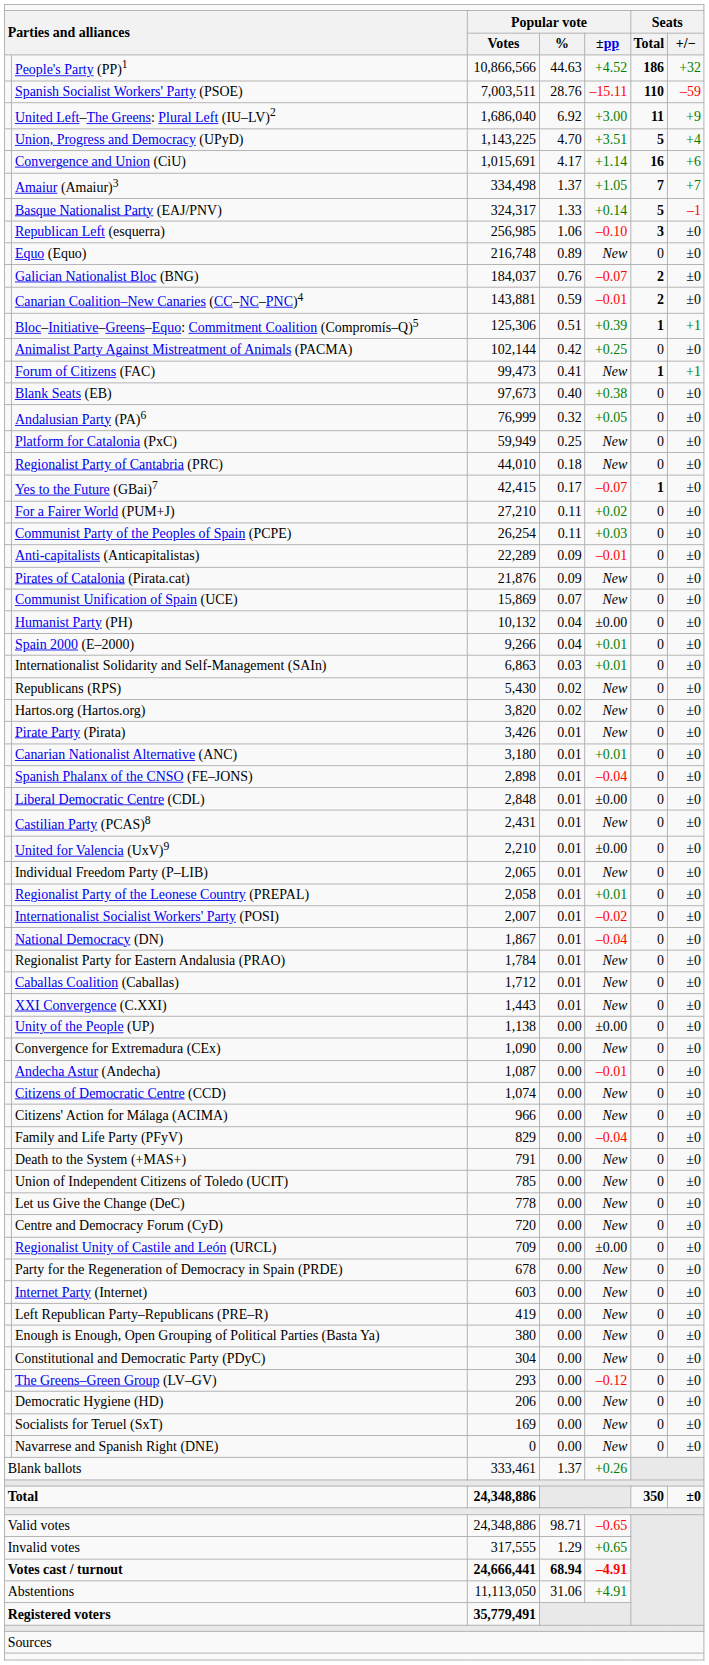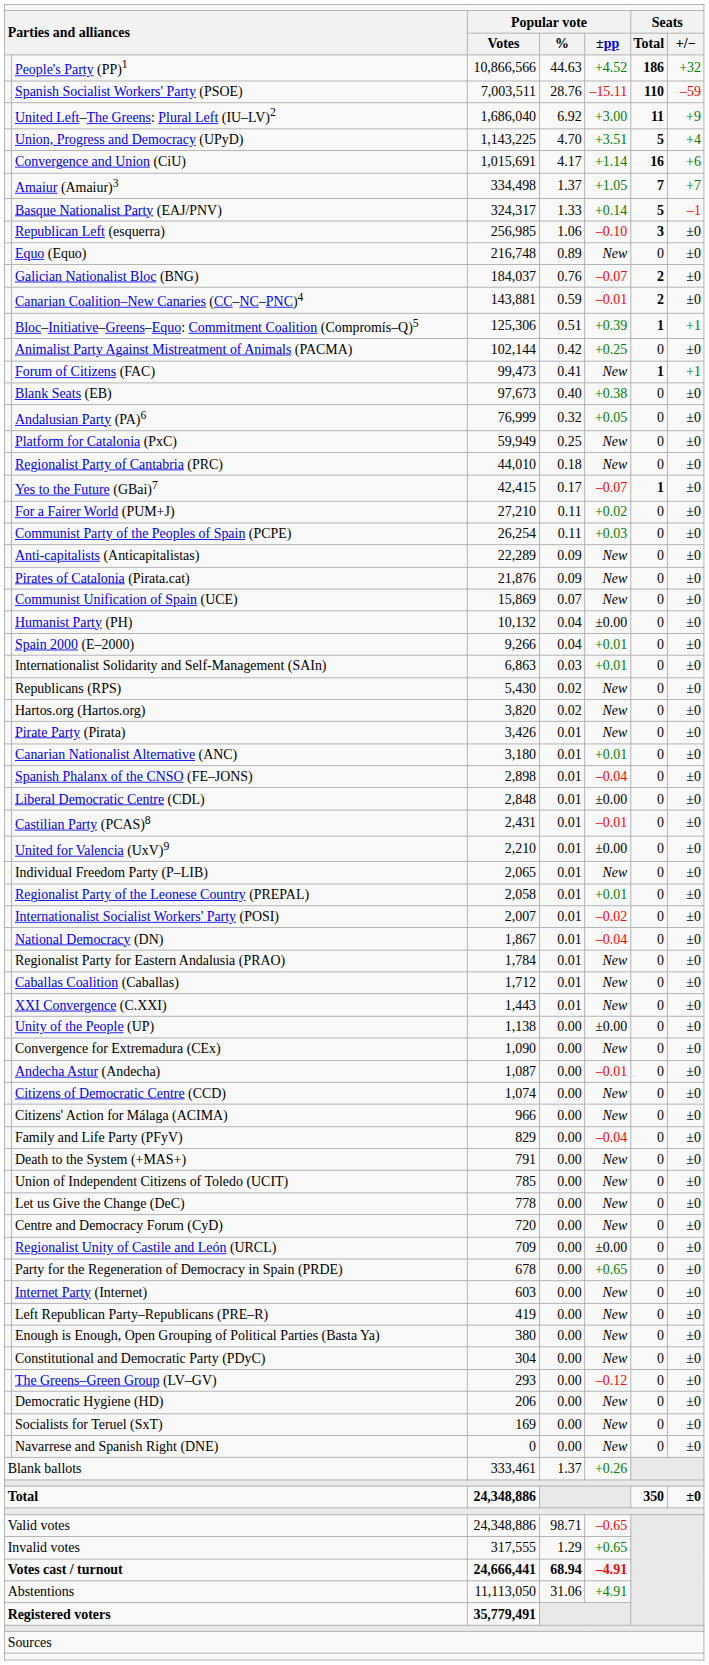(612, 556) –0.01 -> (615, 556) New
(615, 822) New -> (612, 822) –0.01
(615, 1270) New -> (611, 1270) +0.65
